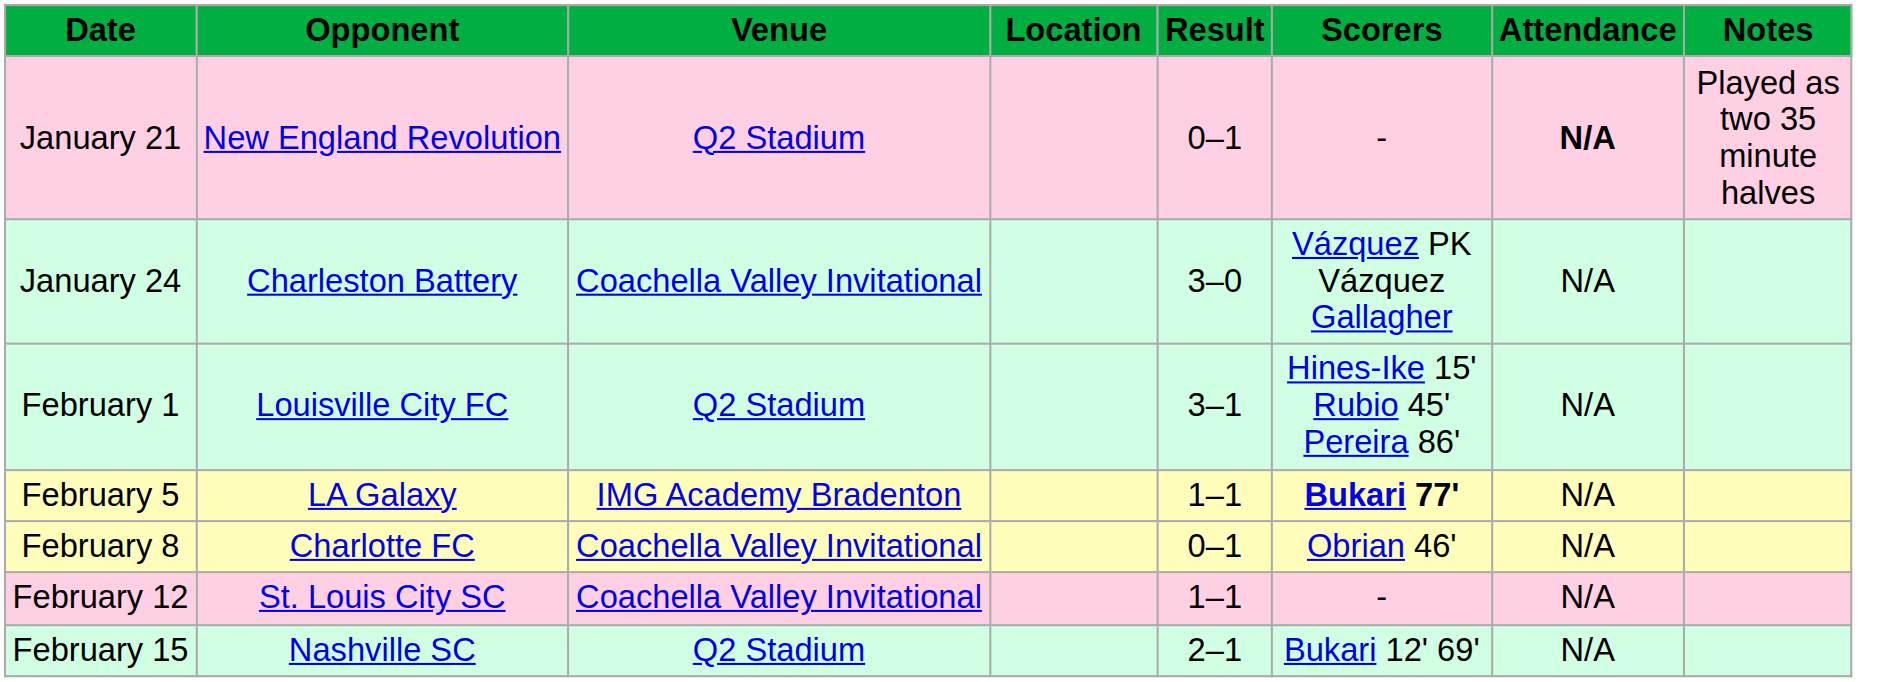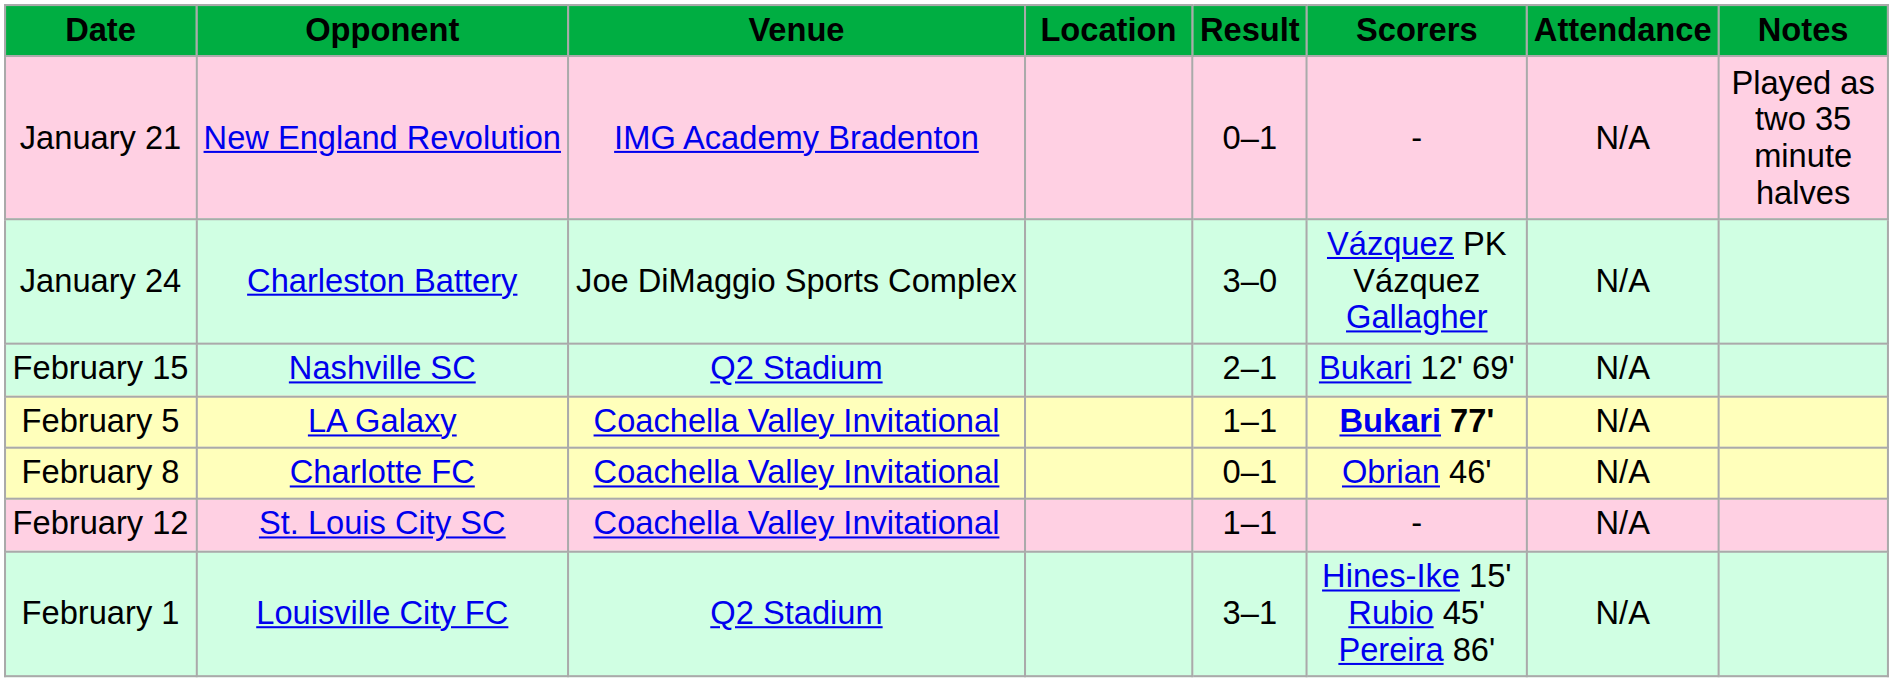(779, 137) Q2 Stadium -> (796, 137) IMG Academy Bradenton
(1588, 137) bold -> (1623, 137) normal
(779, 280) Coachella Valley Invitational -> (796, 280) Joe DiMaggio Sports Complex
rows swapped: (101, 405) <-> (101, 649)
(779, 494) IMG Academy Bradenton -> (796, 421) Coachella Valley Invitational
